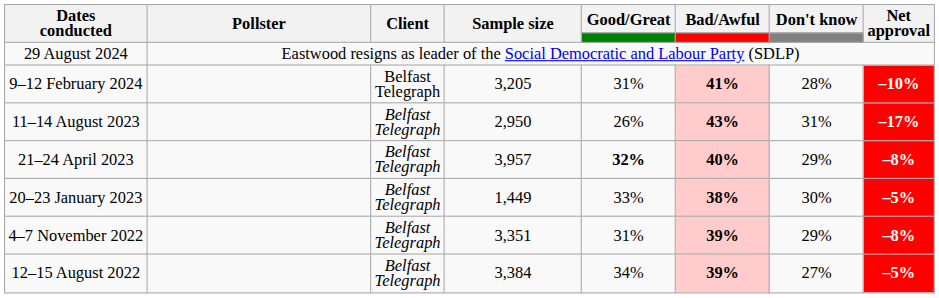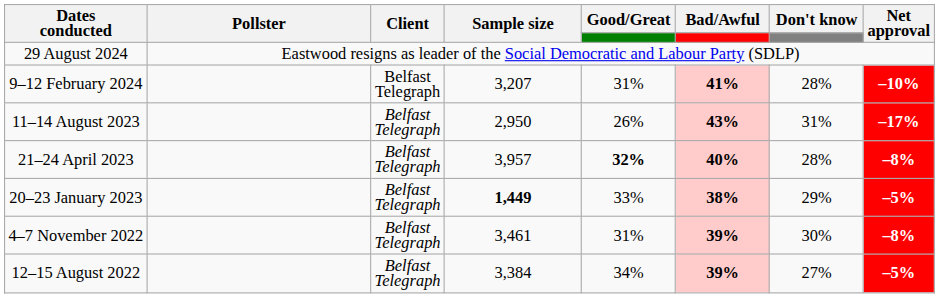(513, 84) 3,205 -> (513, 84) 3,207
(817, 159) 29% -> (817, 159) 28%
(513, 197) normal -> (513, 197) bold
(817, 197) 30% -> (817, 197) 29%
(513, 235) 3,351 -> (513, 235) 3,461
(817, 235) 29% -> (817, 235) 30%
